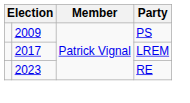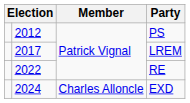(28, 32) 2009 -> (28, 32) 2012
(28, 70) 2023 -> (28, 70) 2022
+ row: (161, 88)
